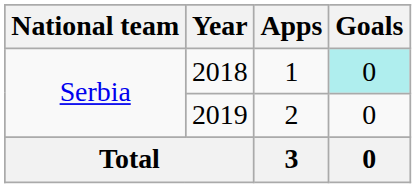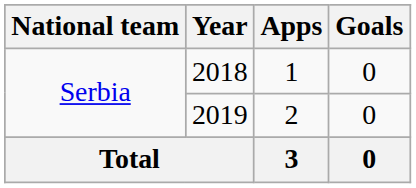(369, 70) paleturquoise background -> (369, 70) no background
